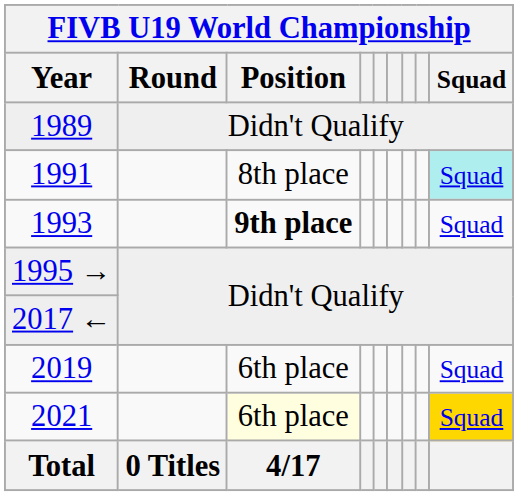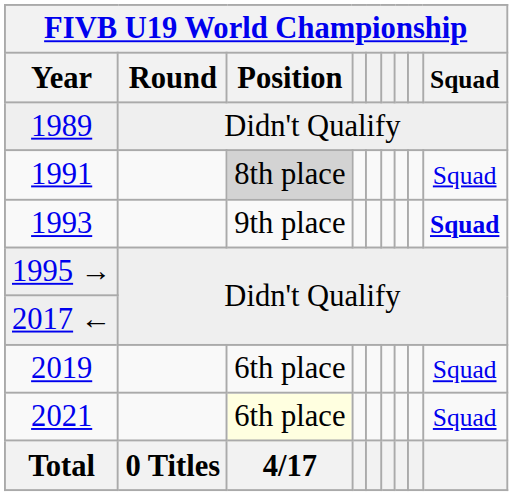(293, 174) no background -> (290, 174) lightgrey background
(472, 176) paleturquoise background -> (465, 176) no background
(293, 222) bold -> (290, 222) normal
(472, 224) normal -> (465, 222) bold
(472, 418) gold background -> (465, 418) no background
